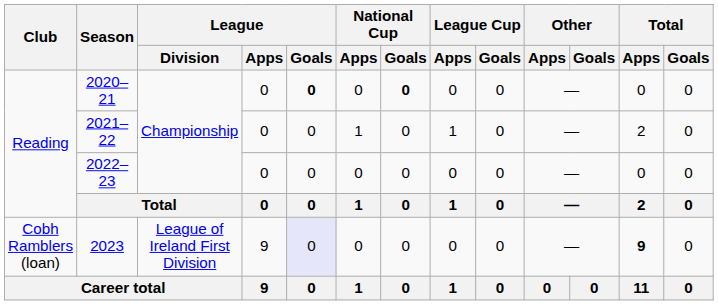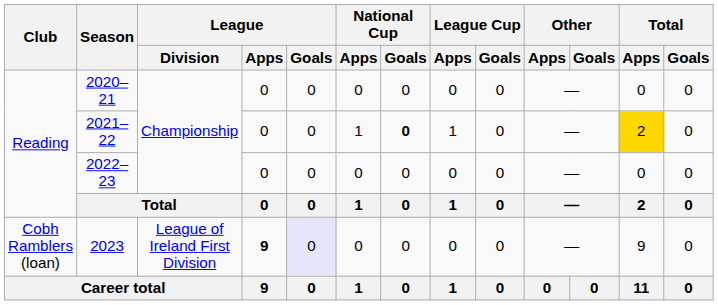(311, 90) bold -> (311, 90) normal
(406, 90) bold -> (406, 90) normal
(406, 131) normal -> (406, 131) bold
(641, 131) no background -> (641, 131) gold background
(264, 246) normal -> (264, 246) bold
(641, 246) bold -> (641, 246) normal
